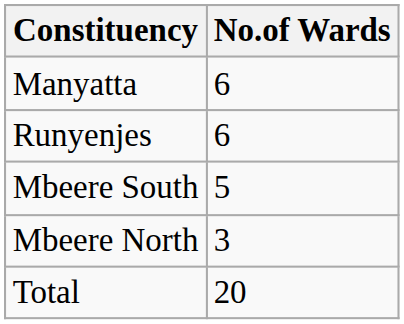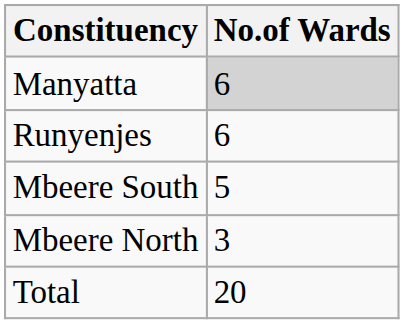(222, 82) no background -> (222, 82) lightgrey background
